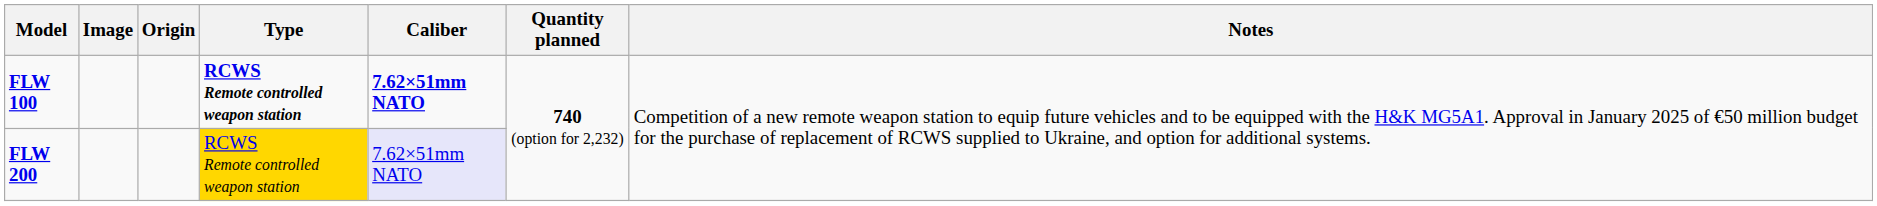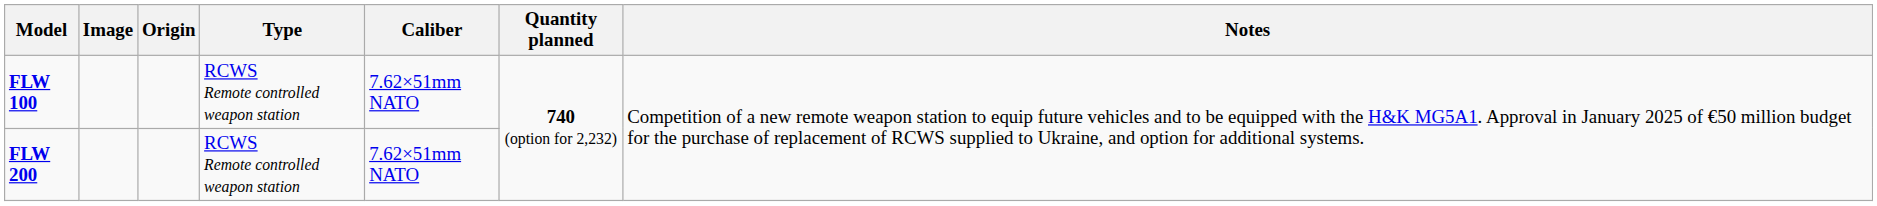(263, 91) bold -> (262, 91) normal
(419, 91) bold -> (415, 91) normal
(262, 164) gold background -> (262, 164) no background
(418, 164) lavender background -> (415, 164) no background
